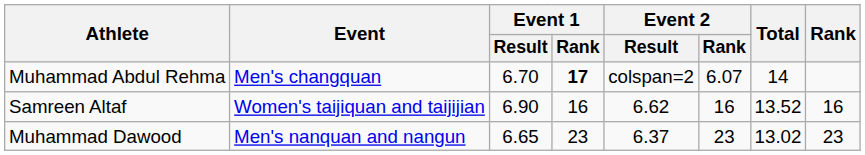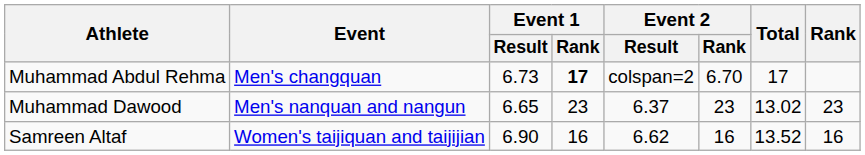(521, 77) 6.70 -> (521, 77) 6.73
(724, 77) 6.07 -> (724, 77) 6.70
(778, 77) 14 -> (778, 77) 17
rows swapped: (95, 136) <-> (68, 107)
